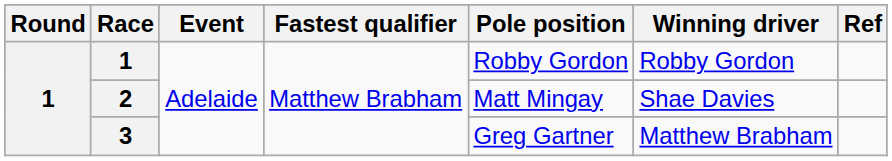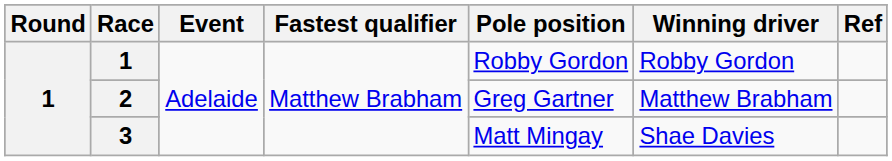(538, 98) Matt Mingay -> (544, 98) Greg Gartner
(707, 98) Shae Davies -> (736, 98) Matthew Brabham
(544, 136) Greg Gartner -> (538, 136) Matt Mingay
(736, 136) Matthew Brabham -> (707, 136) Shae Davies
